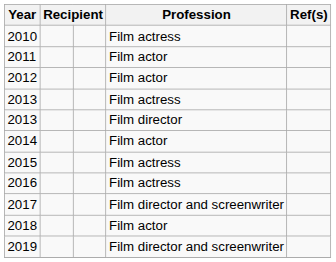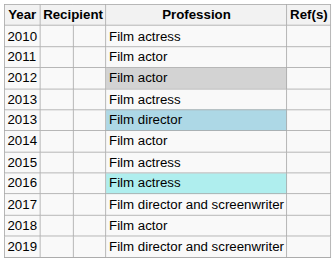(138, 78) no background -> (138, 78) lightgrey background
(146, 120) no background -> (146, 120) lightblue background
(145, 183) no background -> (145, 183) paleturquoise background
